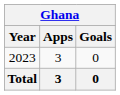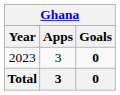(96, 57) normal -> (96, 57) bold
